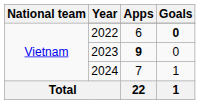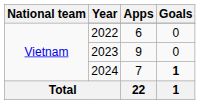(176, 33) bold -> (176, 33) normal
(139, 52) bold -> (139, 52) normal
(176, 71) normal -> (176, 71) bold
